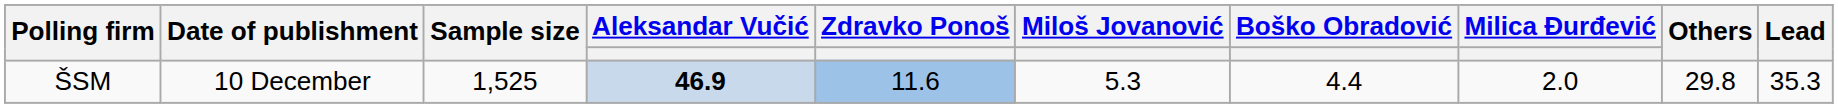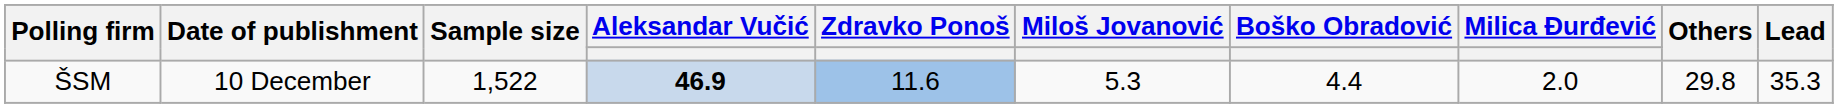(505, 81) 1,525 -> (505, 81) 1,522
